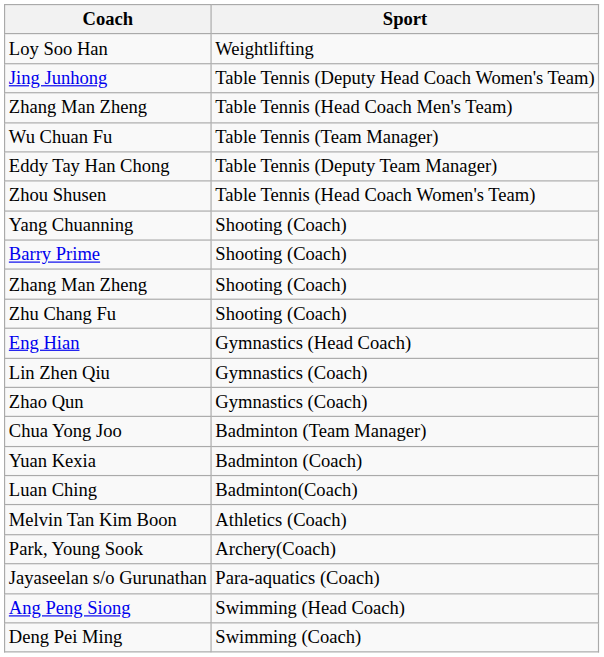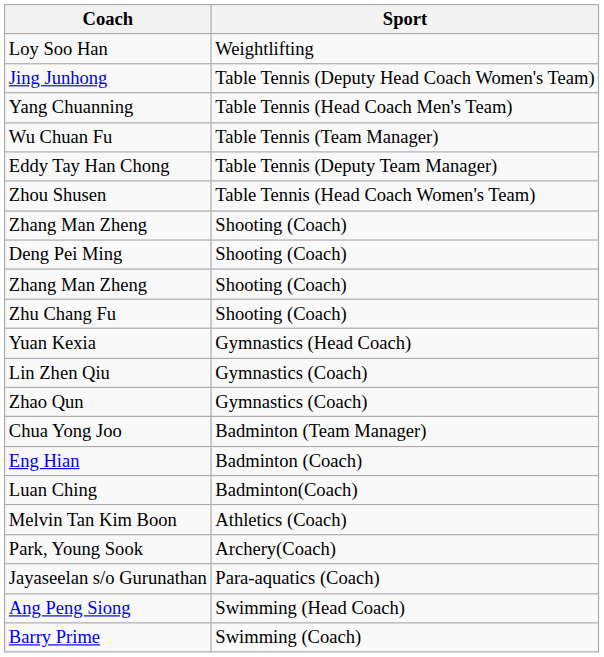(78, 107) Zhang Man Zheng -> (71, 107) Yang Chuanning
(71, 225) Yang Chuanning -> (78, 225) Zhang Man Zheng
(54, 254) Barry Prime -> (66, 254) Deng Pei Ming
(44, 343) Eng Hian -> (52, 343) Yuan Kexia
(52, 460) Yuan Kexia -> (44, 460) Eng Hian
(66, 637) Deng Pei Ming -> (54, 637) Barry Prime
